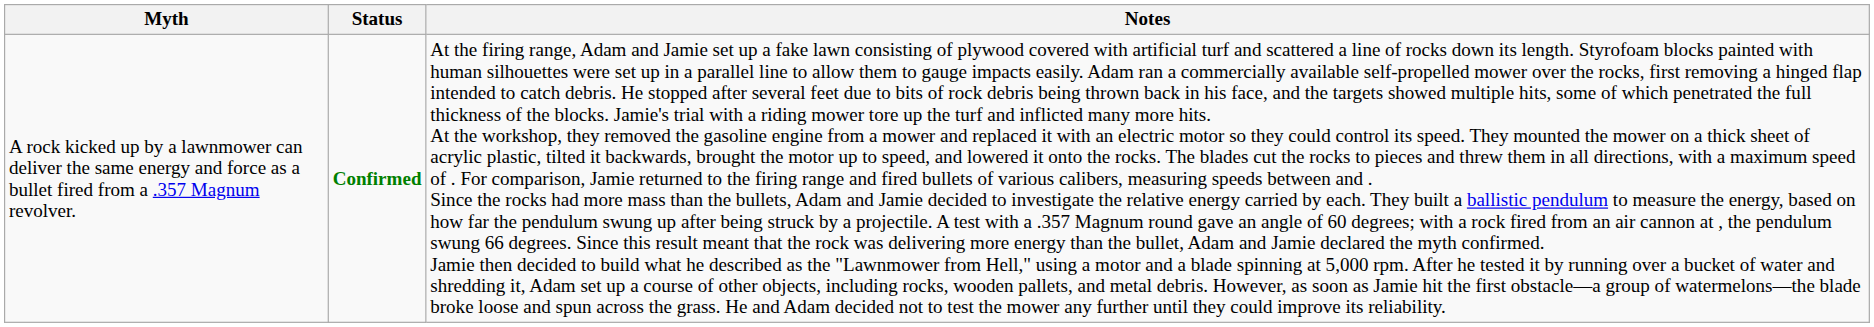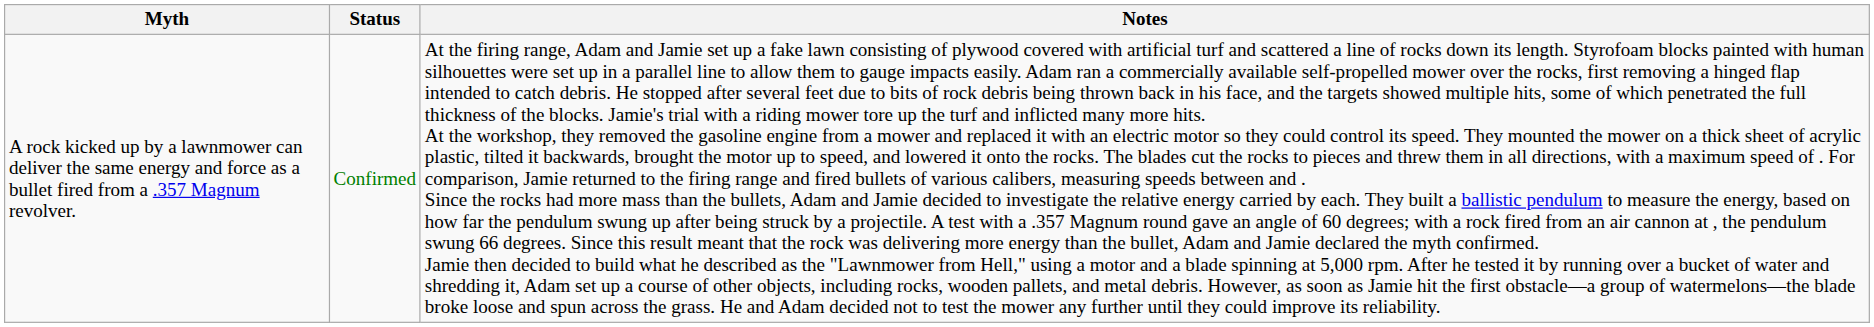(377, 178) bold -> (375, 178) normal
